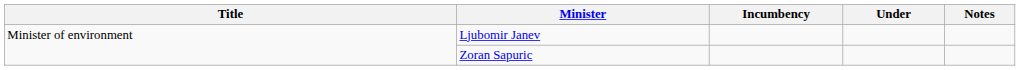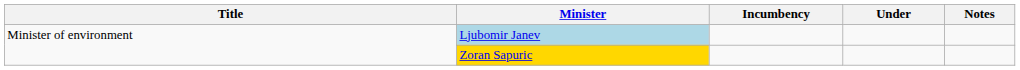(500, 34) no background -> (500, 34) lightblue background
(496, 55) no background -> (496, 55) gold background
